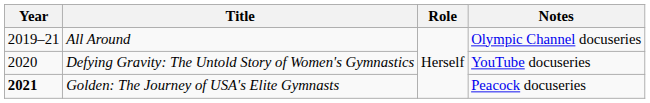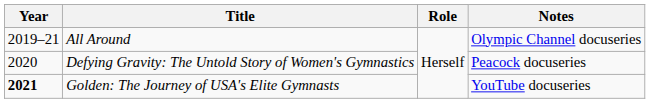(531, 62) YouTube docuseries -> (529, 62) Peacock docuseries
(529, 86) Peacock docuseries -> (531, 86) YouTube docuseries
